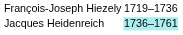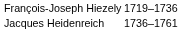(151, 23) paleturquoise background -> (151, 23) no background
